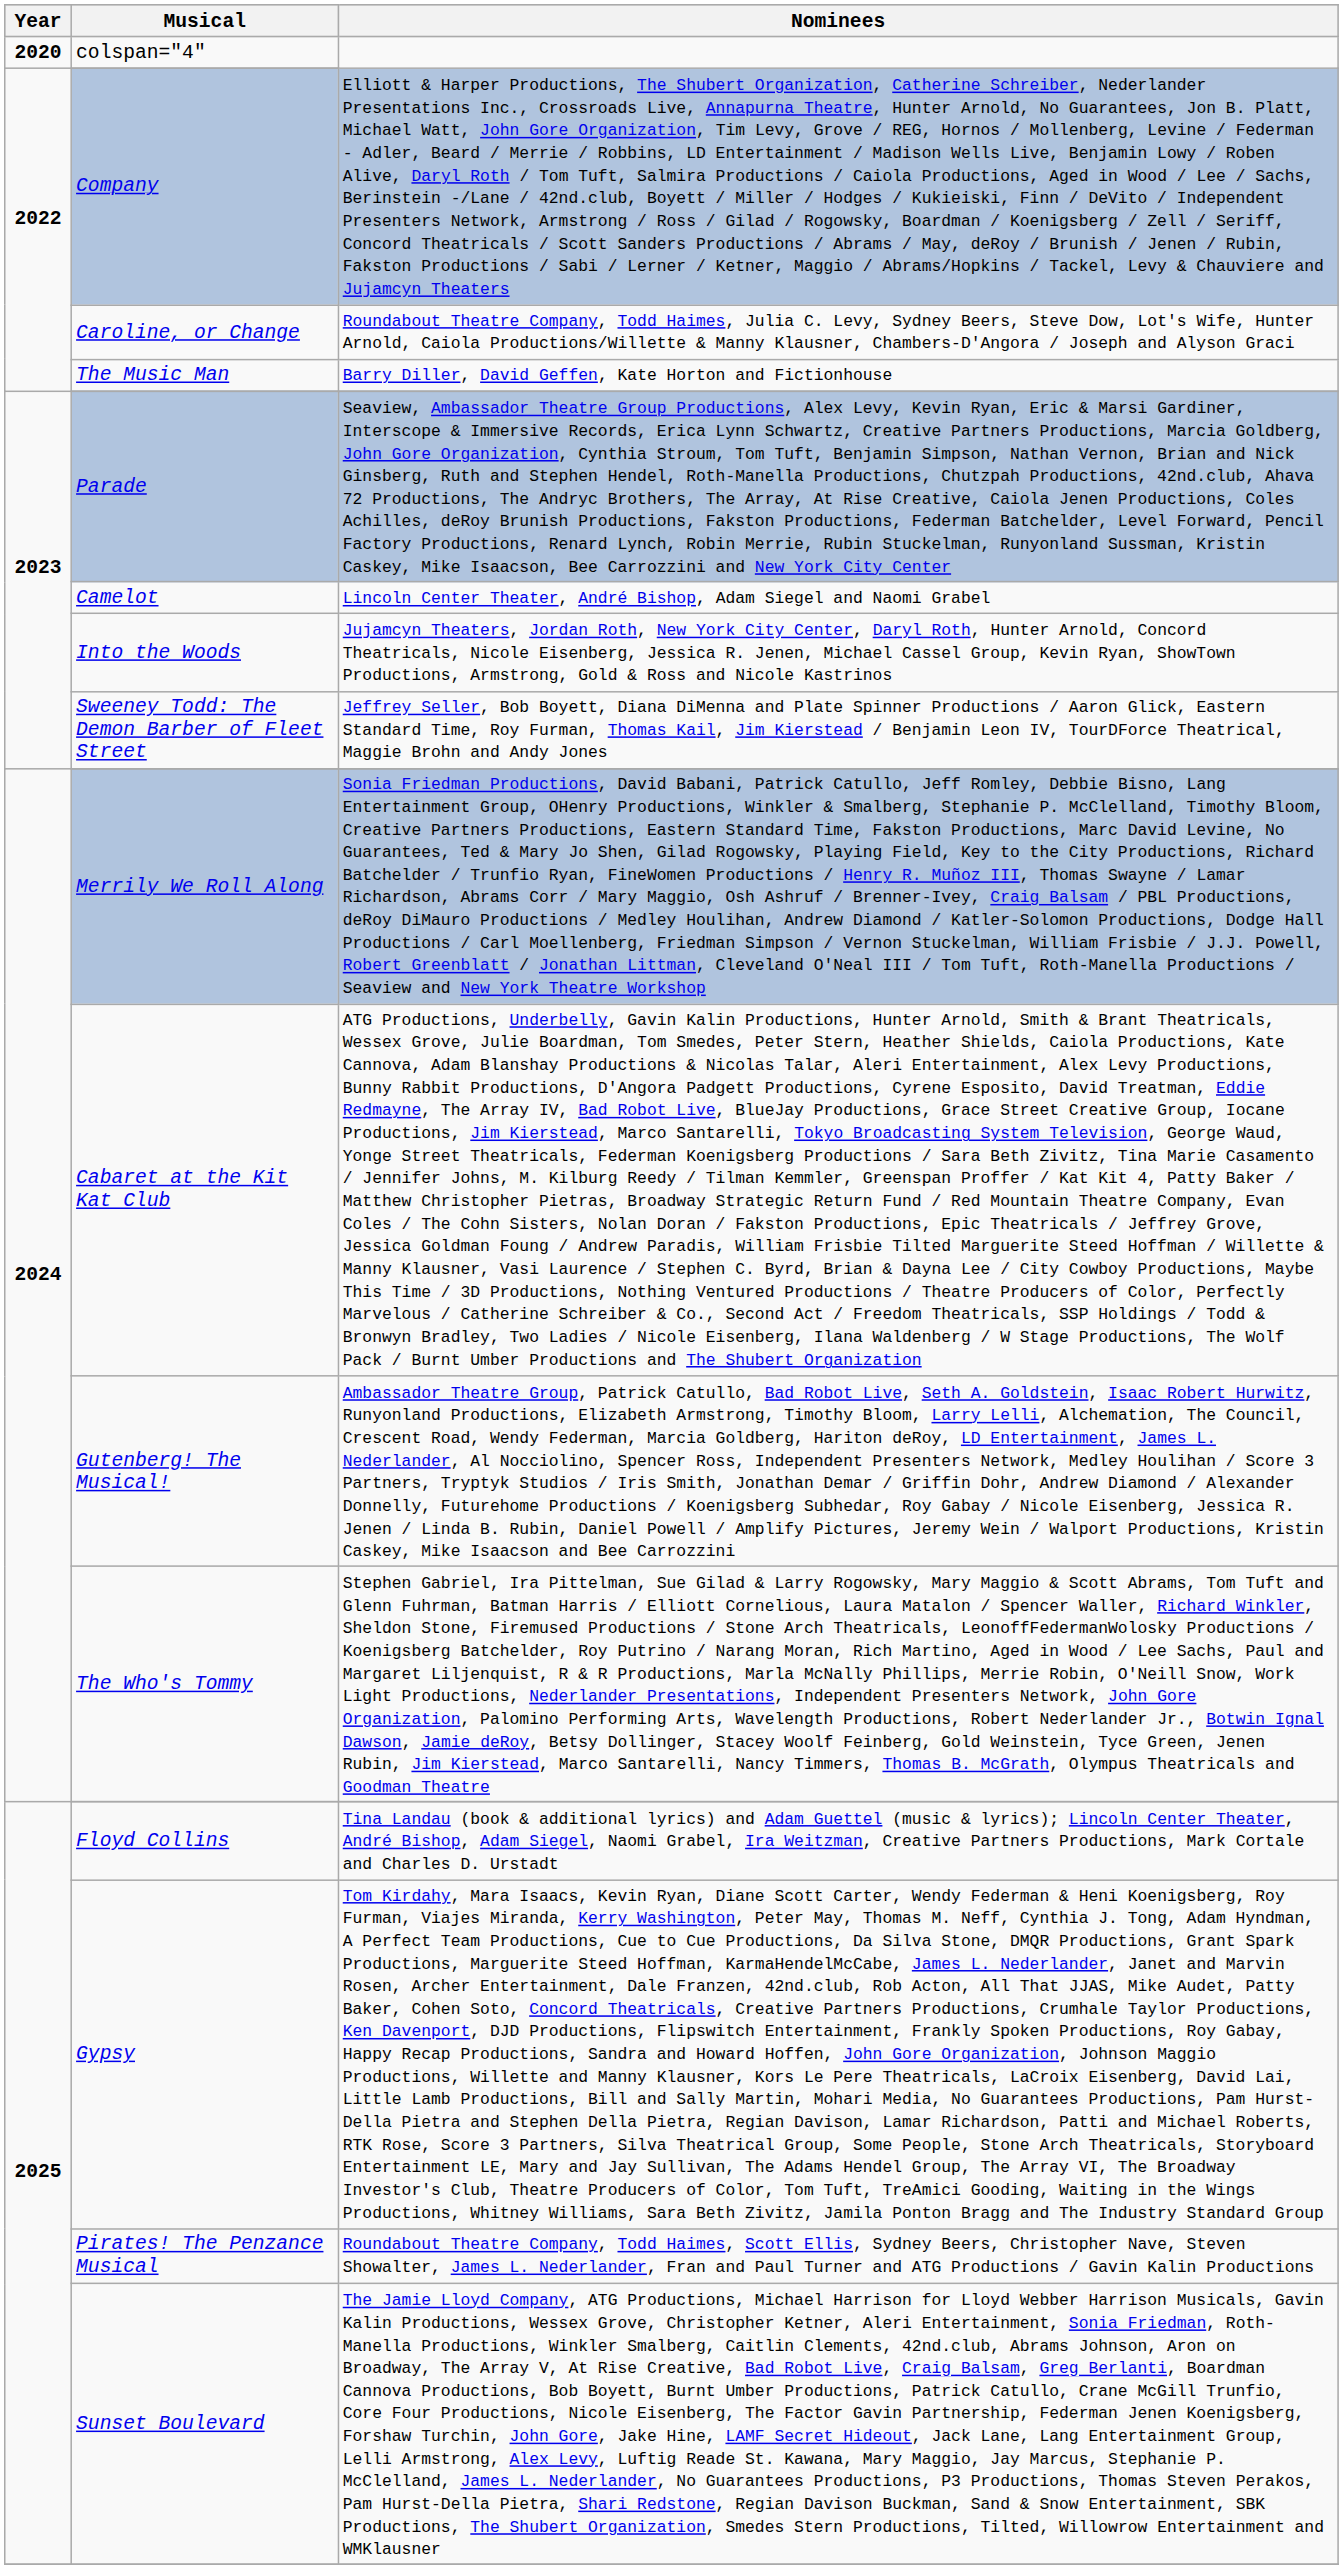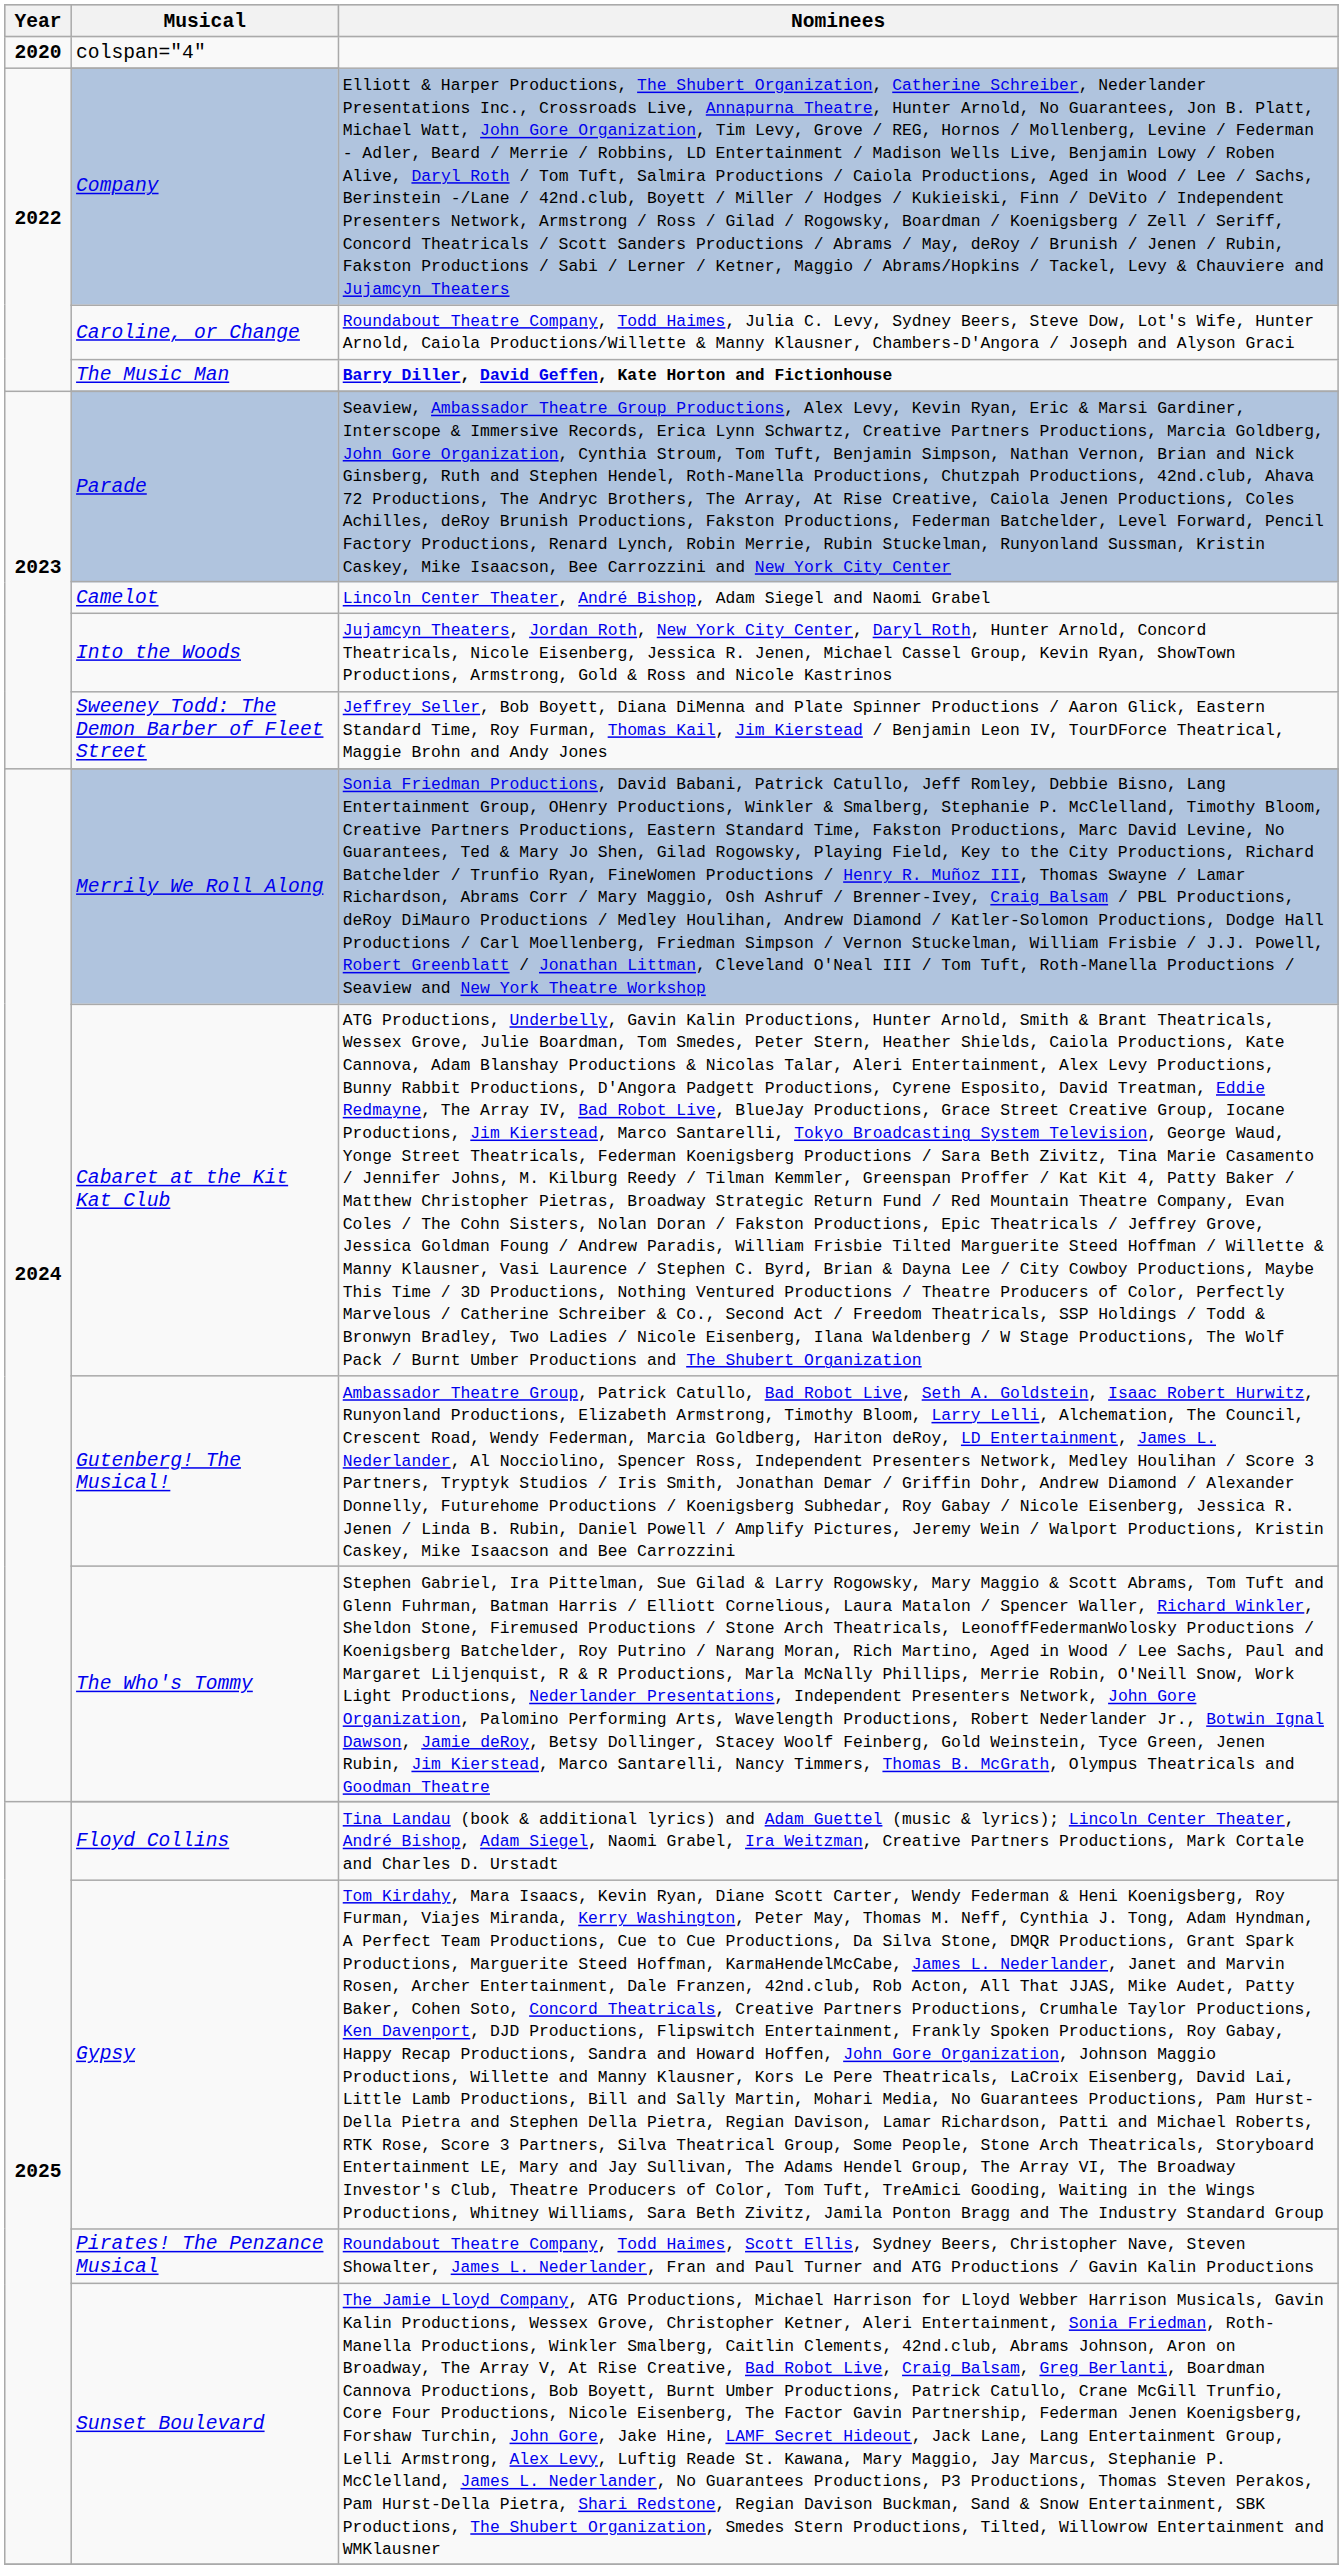(617, 376) normal -> (617, 375) bold
